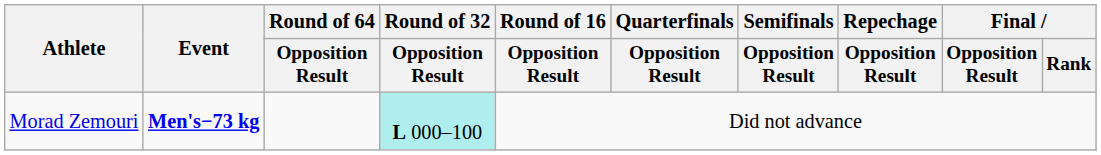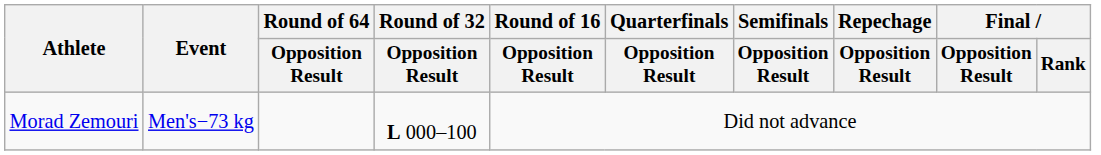(204, 121) bold -> (201, 121) normal
(437, 133) paleturquoise background -> (432, 133) no background
